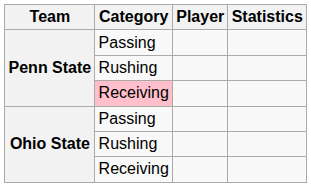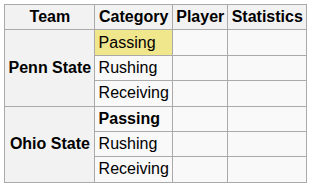(127, 42) no background -> (127, 42) khaki background
(134, 93) pink background -> (134, 93) no background
(127, 118) normal -> (129, 118) bold
